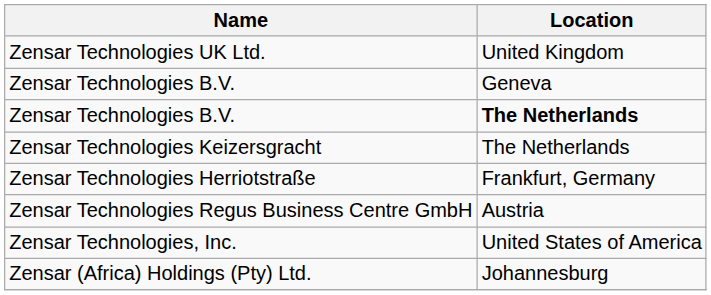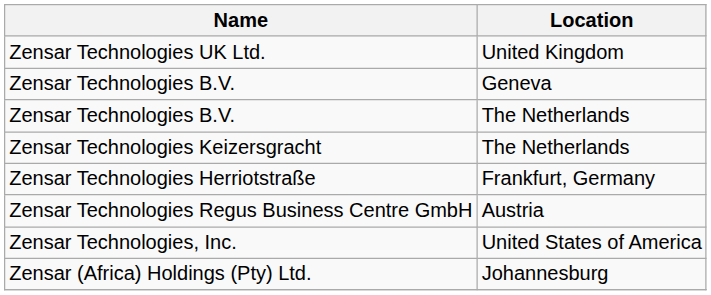(560, 115) bold -> (556, 115) normal
